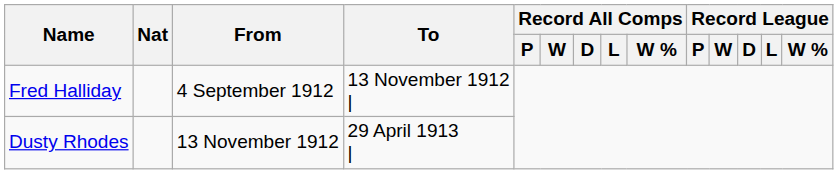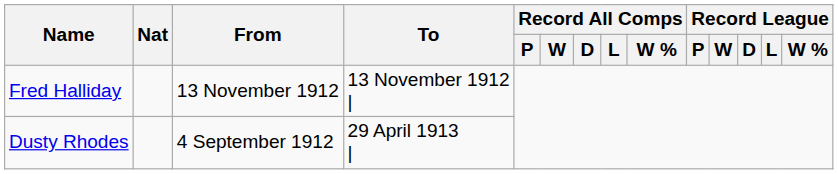(255, 90) 4 September 1912 -> (258, 90) 13 November 1912
(258, 142) 13 November 1912 -> (255, 142) 4 September 1912
